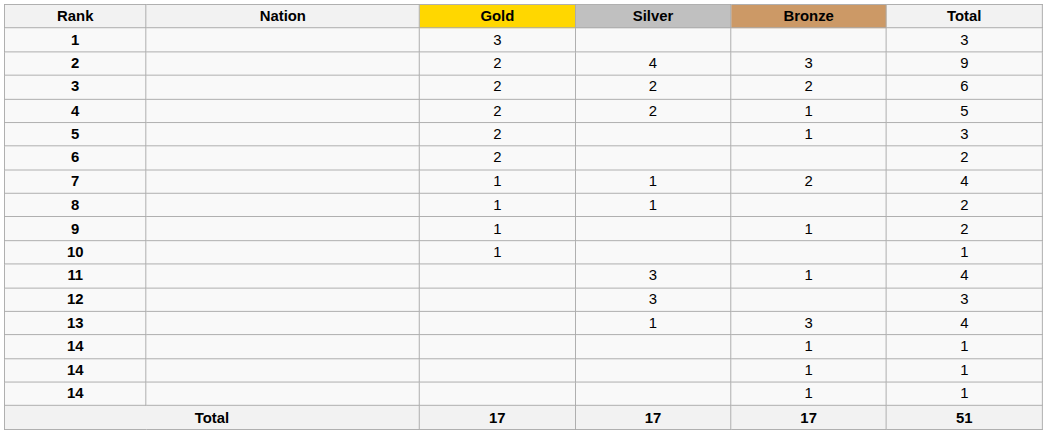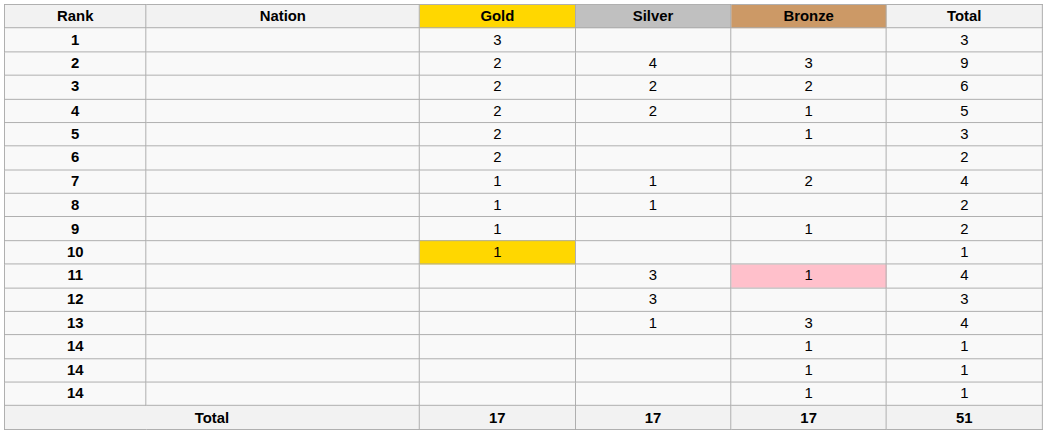(497, 252) no background -> (497, 252) gold background
(809, 275) no background -> (809, 275) pink background
